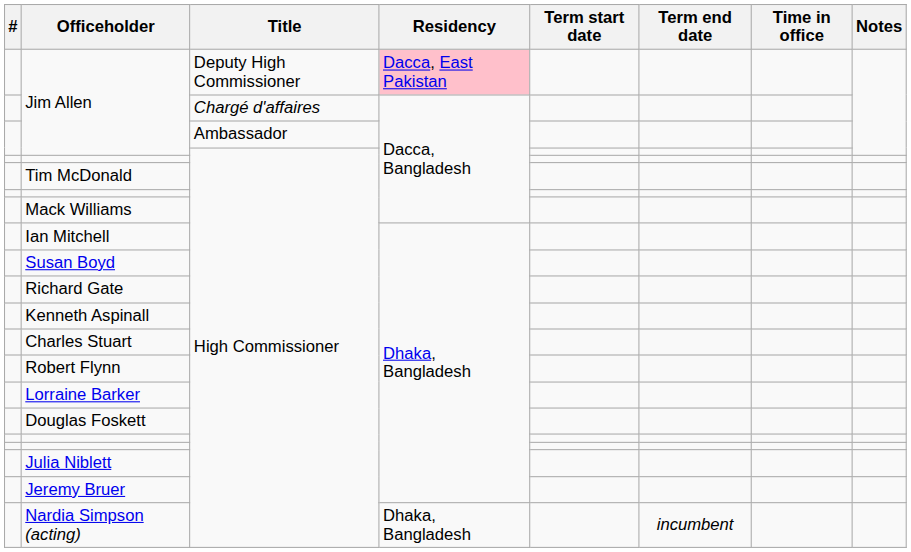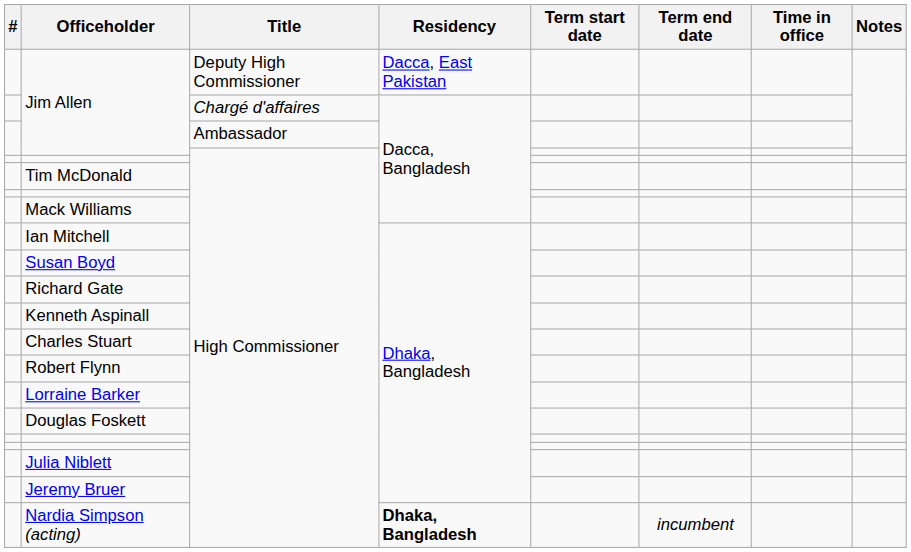(428, 72) pink background -> (427, 72) no background
(427, 525) normal -> (430, 525) bold
